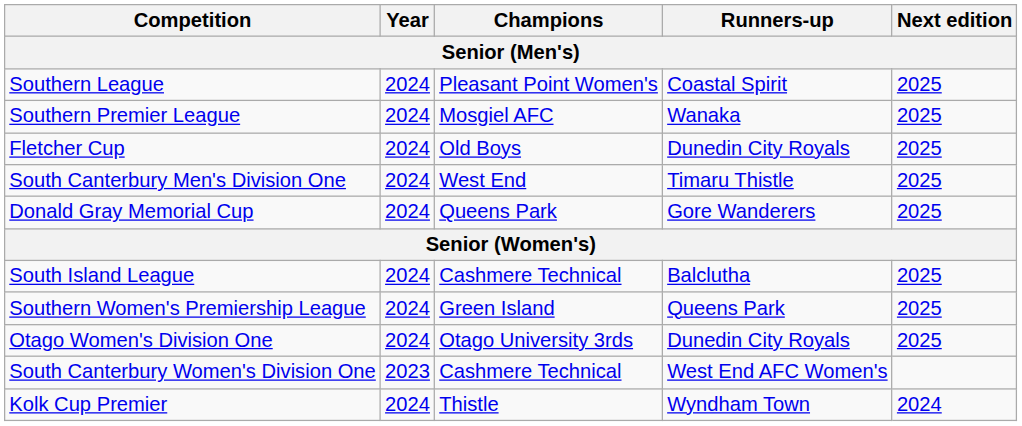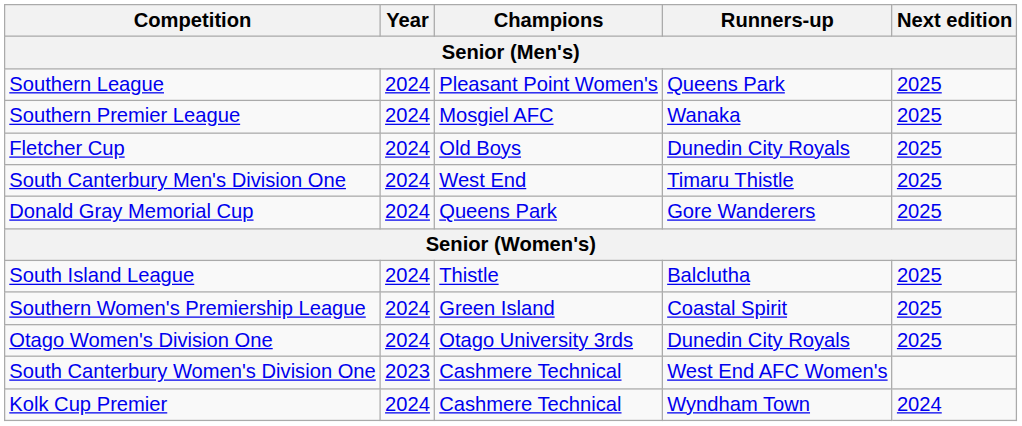(727, 84) Coastal Spirit -> (726, 84) Queens Park
(530, 276) Cashmere Technical -> (469, 276) Thistle
(726, 308) Queens Park -> (727, 308) Coastal Spirit
(469, 404) Thistle -> (530, 404) Cashmere Technical
